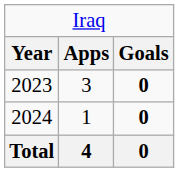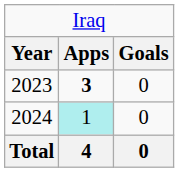(86, 85) normal -> (86, 85) bold
(144, 85) bold -> (144, 85) normal
(86, 118) no background -> (86, 118) paleturquoise background
(144, 118) bold -> (144, 118) normal
